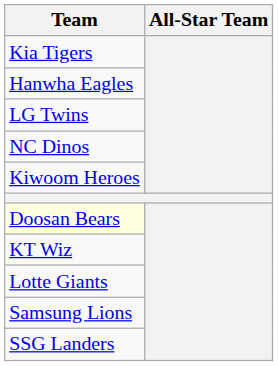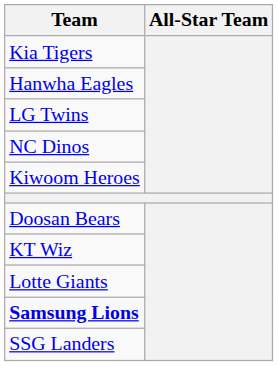(65, 218) lightyellow background -> (65, 218) no background
(71, 312) normal -> (74, 312) bold
